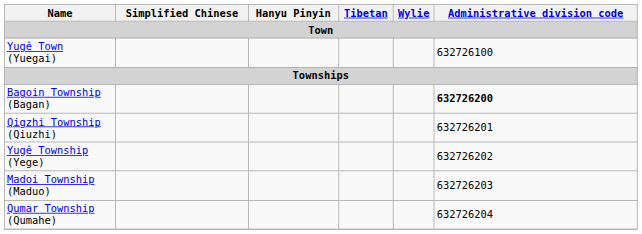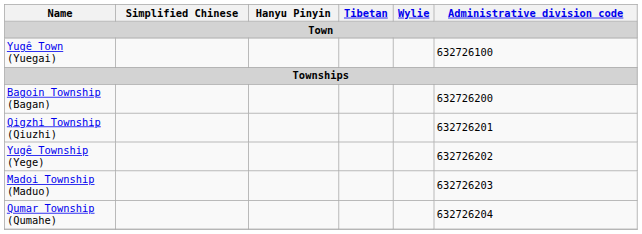(465, 99) bold -> (465, 99) normal
